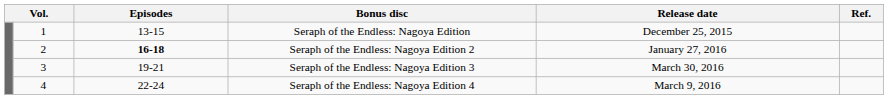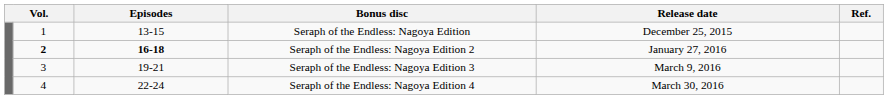(43, 49) normal -> (43, 49) bold
(688, 67) March 30, 2016 -> (688, 67) March 9, 2016
(688, 85) March 9, 2016 -> (688, 85) March 30, 2016
